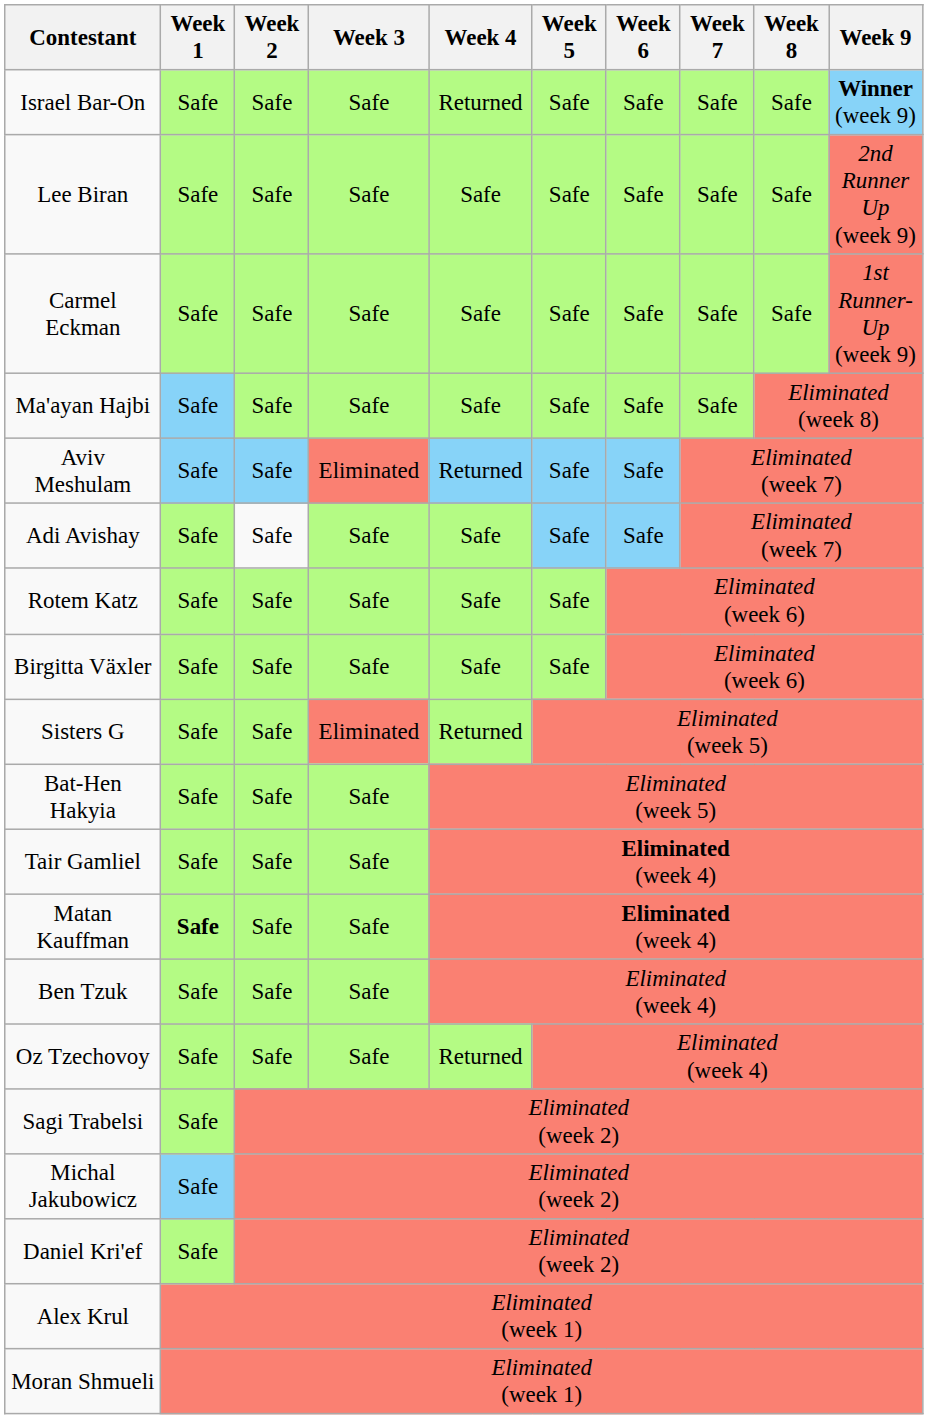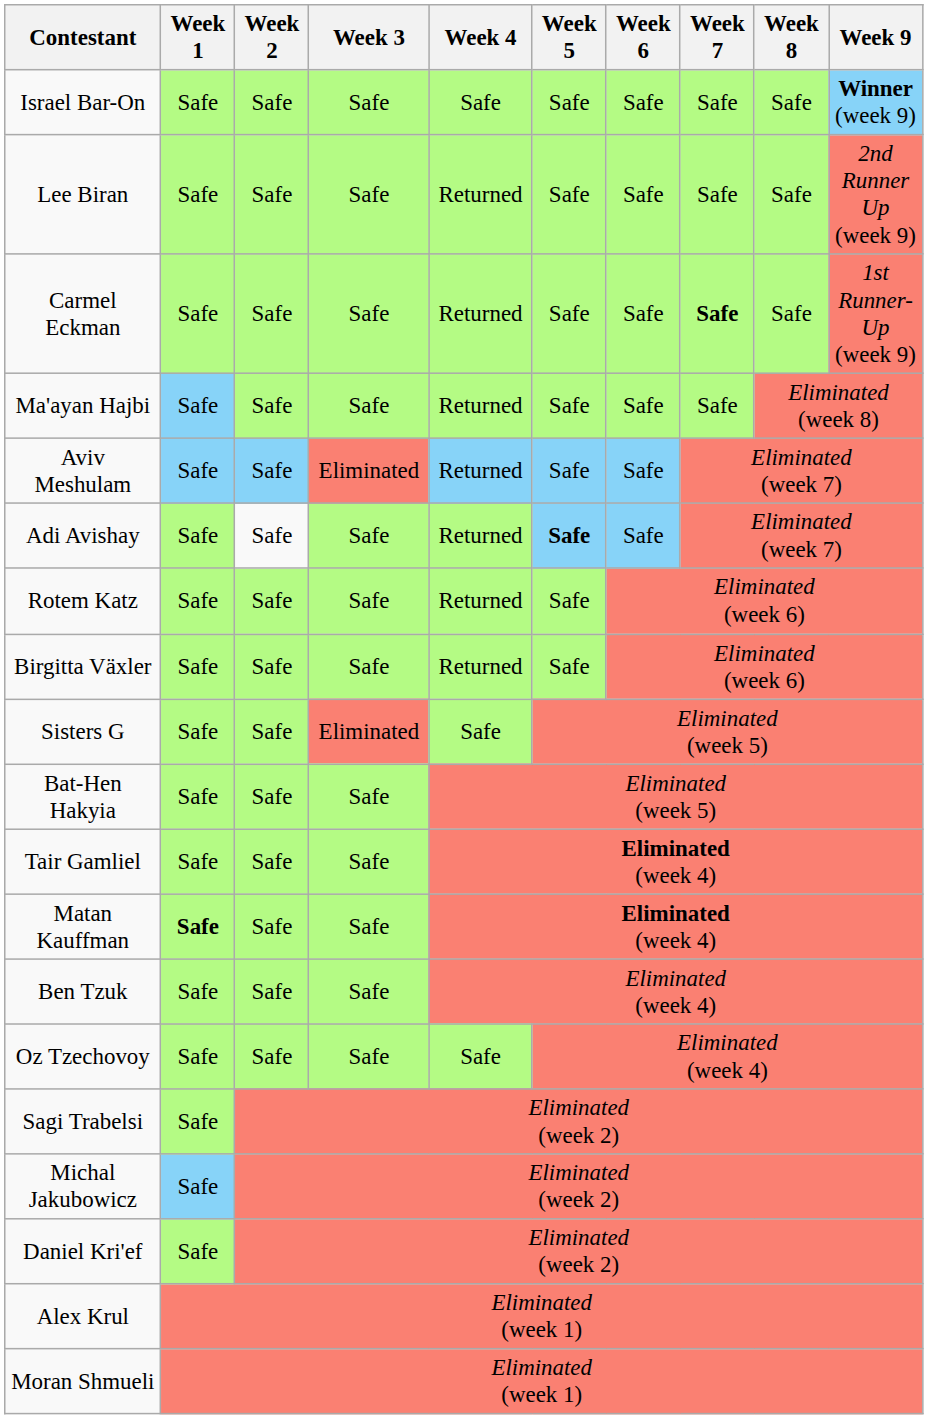(481, 102) Returned -> (481, 102) Safe
(481, 194) Safe -> (481, 194) Returned
(481, 313) Safe -> (481, 313) Returned
(717, 313) normal -> (717, 313) bold
(481, 406) Safe -> (481, 406) Returned
(481, 536) Safe -> (481, 536) Returned
(569, 536) normal -> (569, 536) bold
(481, 601) Safe -> (481, 601) Returned
(481, 666) Safe -> (481, 666) Returned
(481, 731) Returned -> (481, 731) Safe
(481, 1056) Returned -> (481, 1056) Safe
